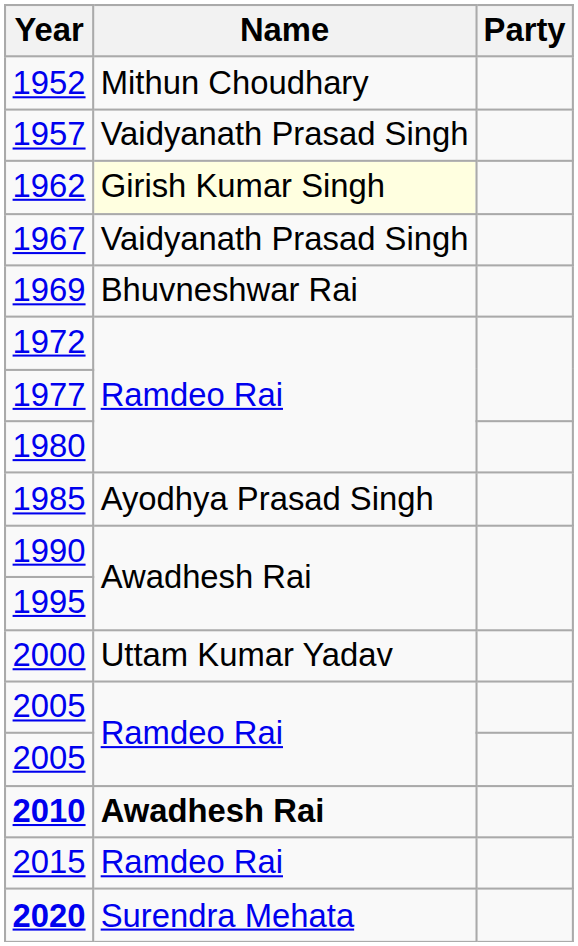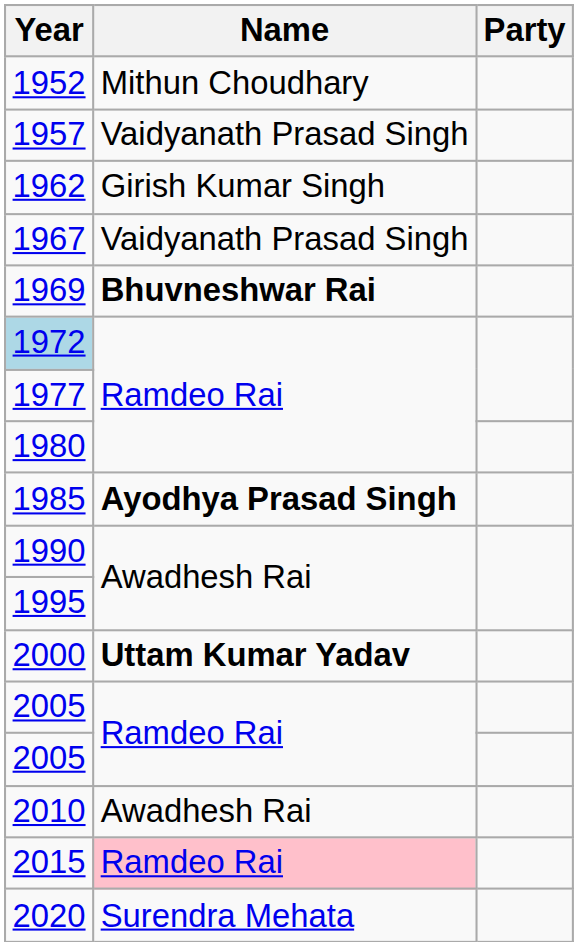(243, 186) lightyellow background -> (243, 186) no background
(229, 290) normal -> (238, 290) bold
(49, 342) no background -> (49, 342) lightblue background
(267, 498) normal -> (279, 498) bold
(247, 654) normal -> (255, 654) bold
(49, 810) bold -> (49, 810) normal
(212, 810) bold -> (206, 810) normal
(192, 862) no background -> (192, 862) pink background
(49, 914) bold -> (49, 914) normal
